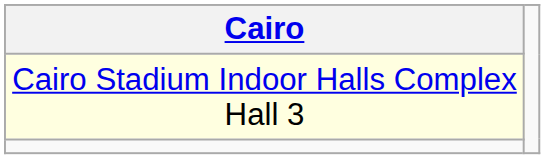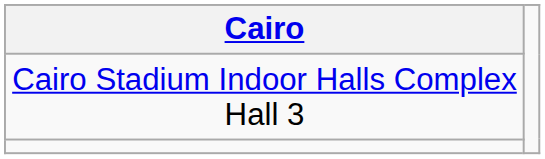(264, 96) lightyellow background -> (264, 96) no background
